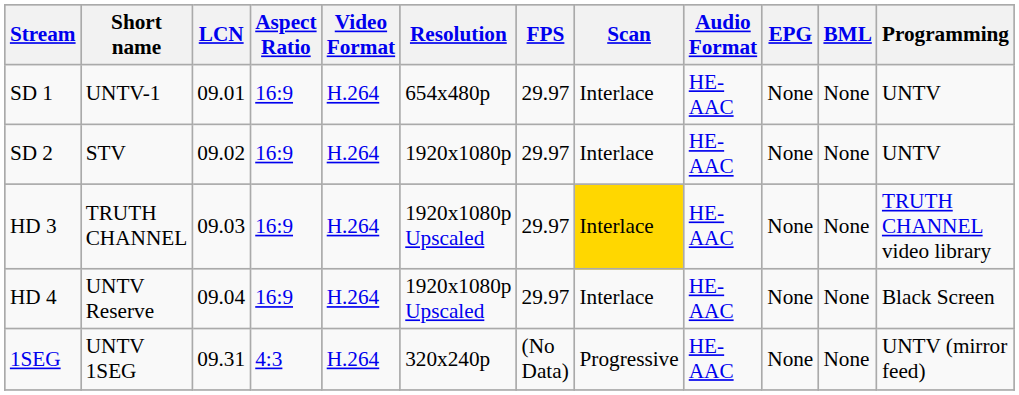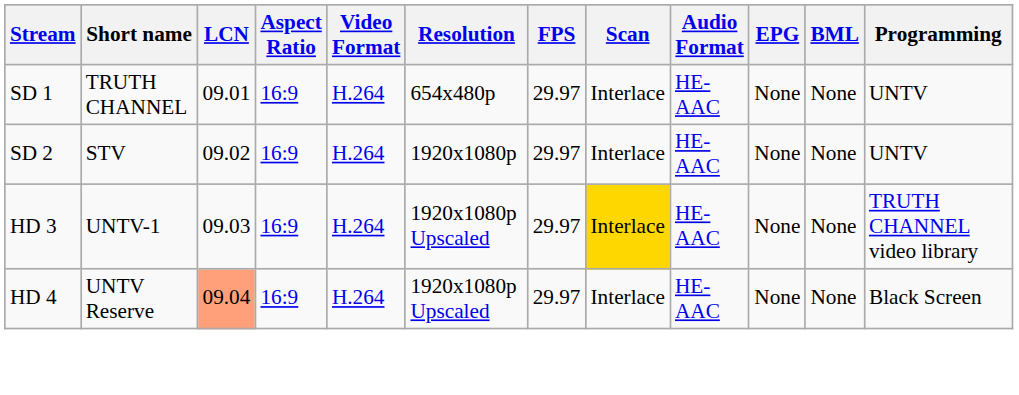(123, 94) UNTV-1 -> (136, 94) TRUTH CHANNEL
(136, 226) TRUTH CHANNEL -> (123, 226) UNTV-1
(221, 299) no background -> (226, 299) lightsalmon background
- row: (35, 358)
